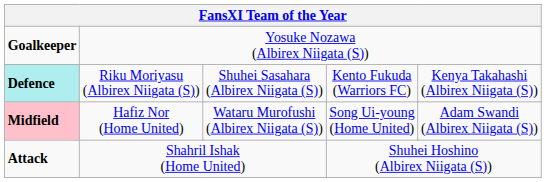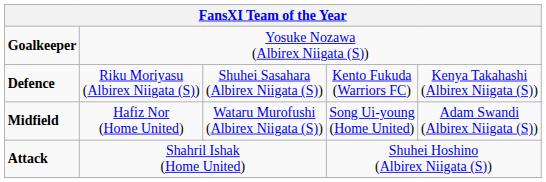(31, 83) paleturquoise background -> (31, 83) no background
(33, 120) pink background -> (33, 120) no background
